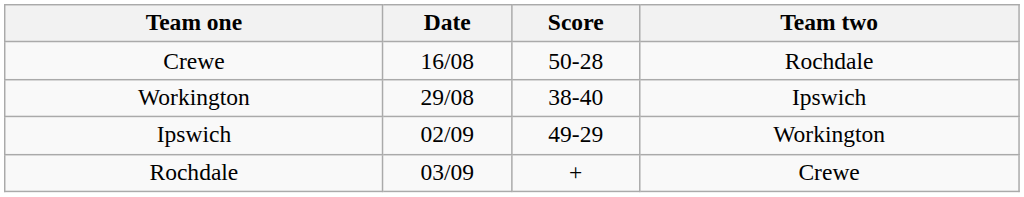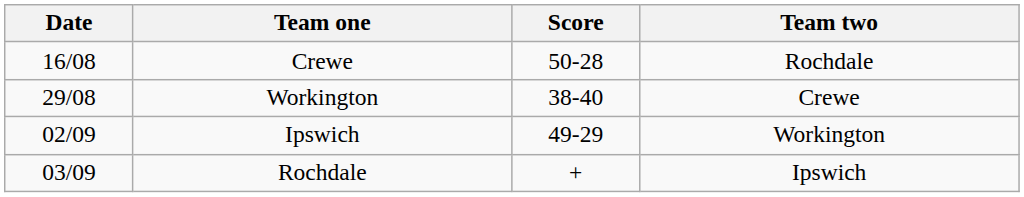columns swapped: (447, 23) <-> (194, 23)
(829, 97) Ipswich -> (829, 97) Crewe
(829, 172) Crewe -> (829, 172) Ipswich
